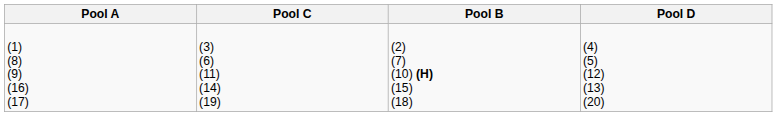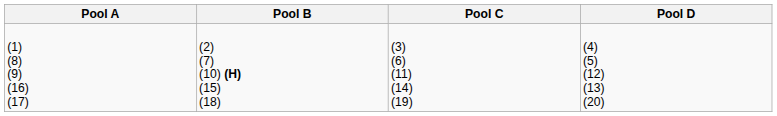columns swapped: (484, 14) <-> (292, 14)
